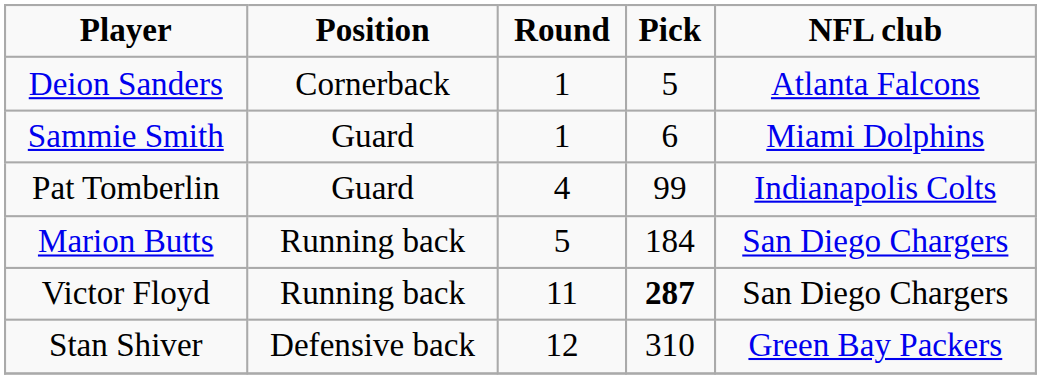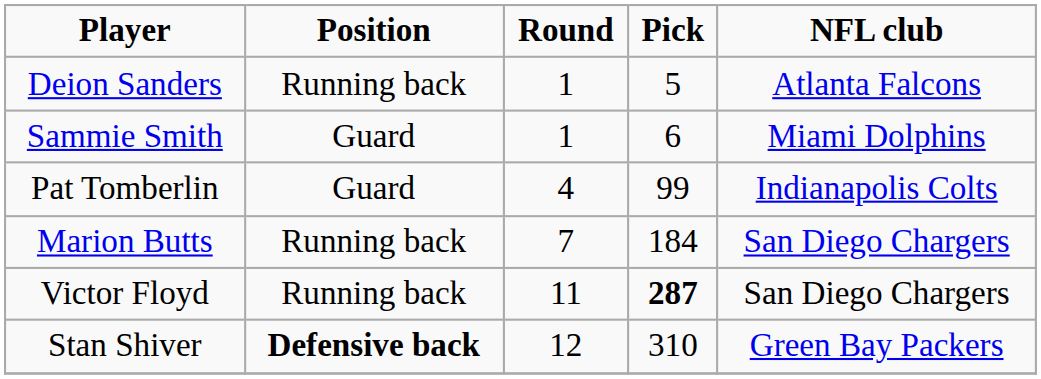(373, 83) Cornerback -> (374, 83) Running back
(562, 240) 5 -> (566, 240) 7
(373, 345) normal -> (374, 345) bold
